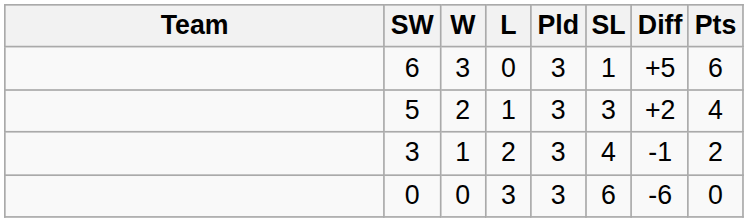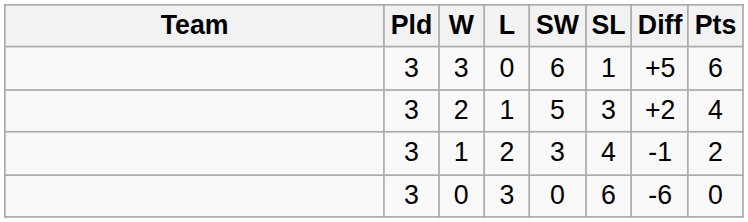columns swapped: (558, 25) <-> (412, 25)
